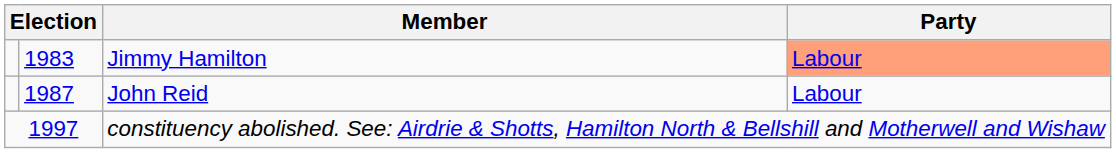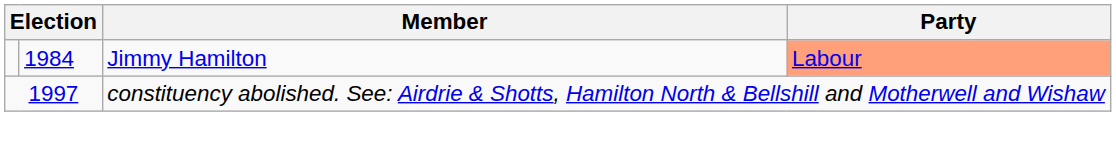(49, 57) 1983 -> (49, 57) 1984
- row: (158, 93)
